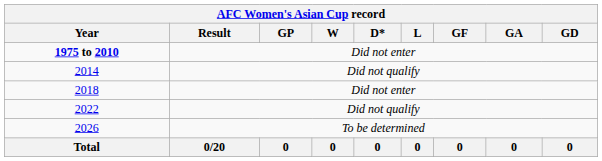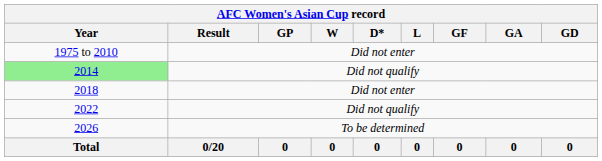(87, 52) bold -> (86, 52) normal
(87, 71) no background -> (86, 71) lightgreen background
